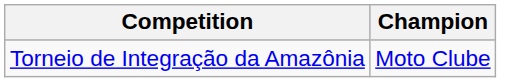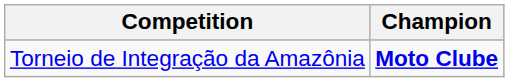(433, 58) normal -> (437, 58) bold
